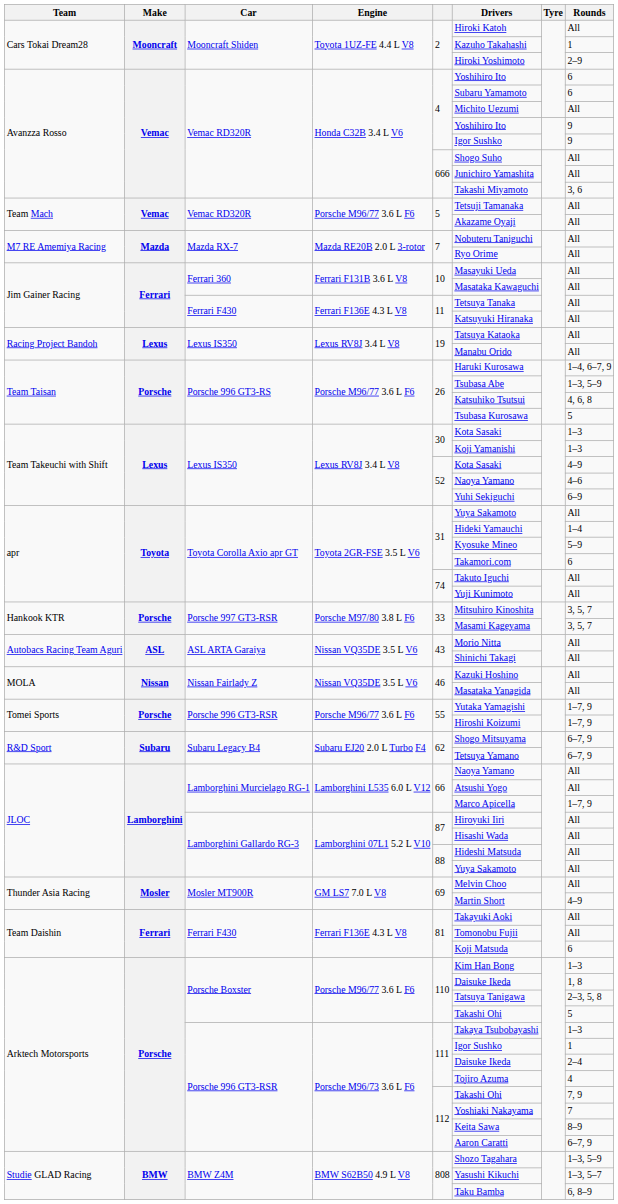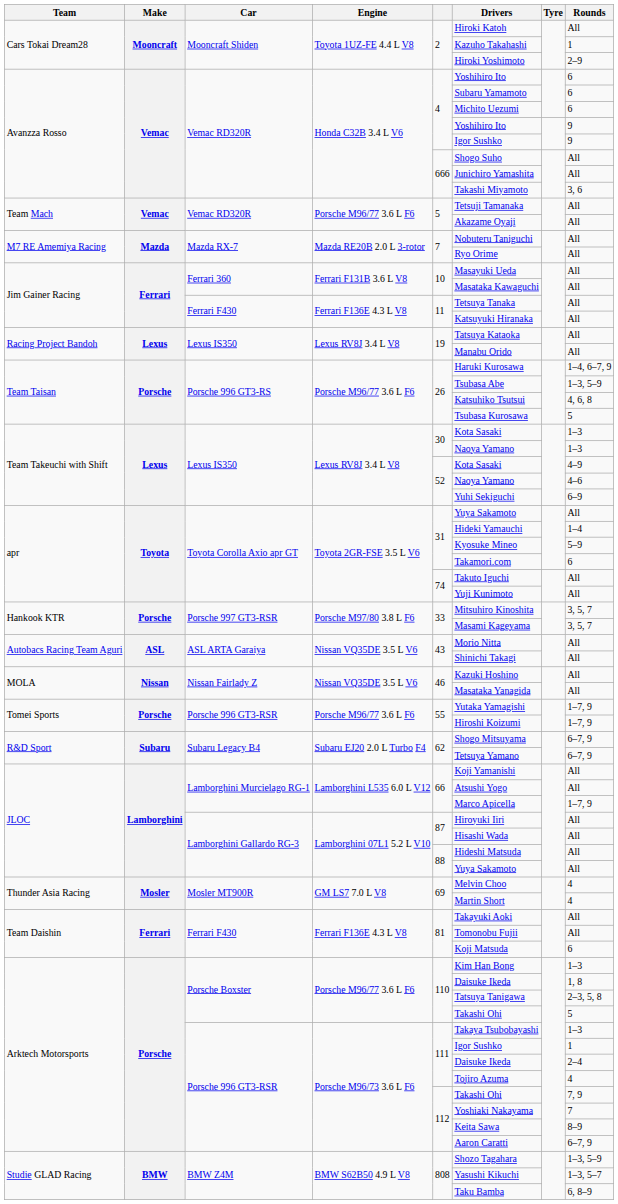(574, 109) All -> (570, 109) 6
(485, 448) Koji Yamanishi -> (484, 448) Naoya Yamano
(484, 771) Naoya Yamano -> (485, 771) Koji Yamanishi
(574, 884) All -> (570, 884) 4
(575, 900) 4–9 -> (570, 900) 4
